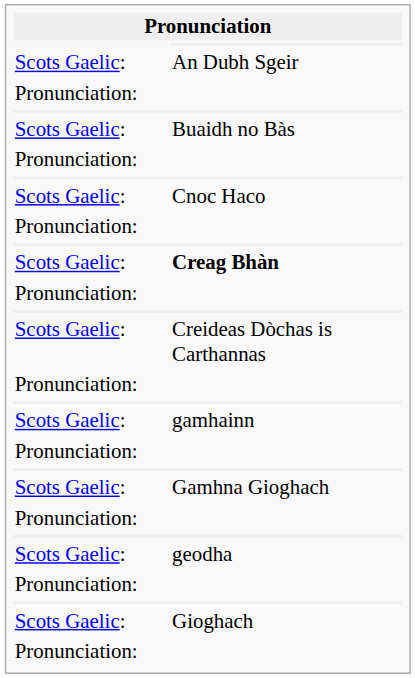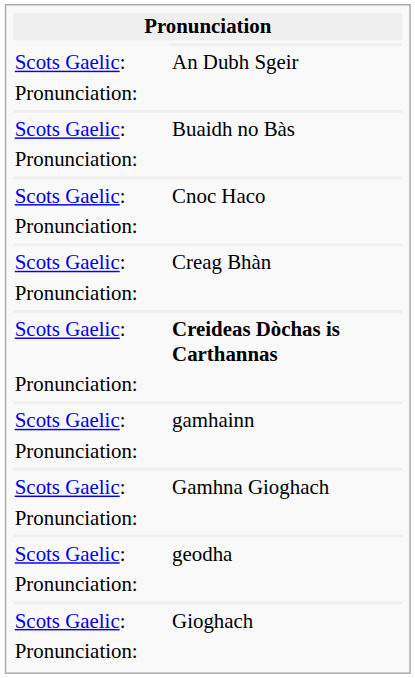(226, 262) bold -> (222, 262) normal
(252, 341) normal -> (256, 341) bold
